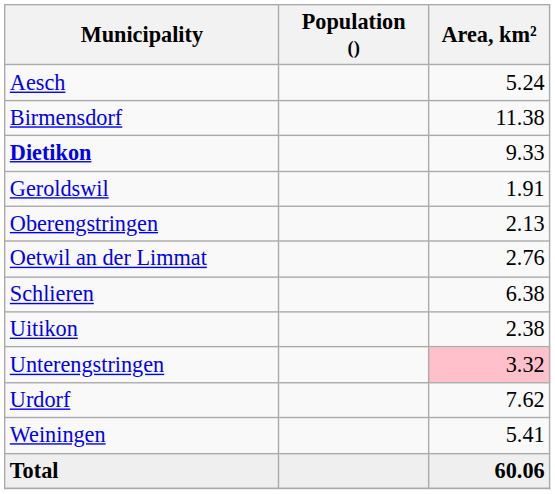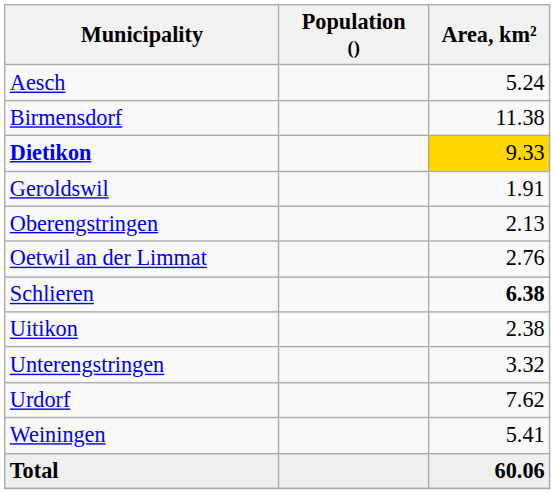(525, 152) no background -> (525, 152) gold background
(525, 294) normal -> (525, 294) bold
(525, 364) pink background -> (525, 364) no background
